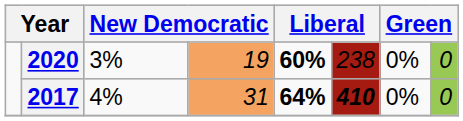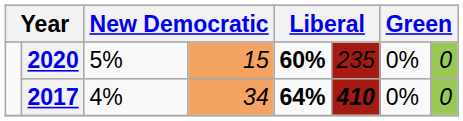(106, 60) 3% -> (106, 60) 5%
(256, 60) 19 -> (256, 60) 15
(356, 60) 238 -> (356, 60) 235
(256, 97) 31 -> (256, 97) 34
